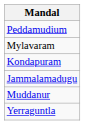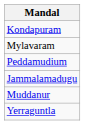(37, 29) Peddamudium -> (34, 29) Kondapuram
(34, 62) Kondapuram -> (37, 62) Peddamudium
